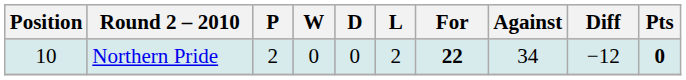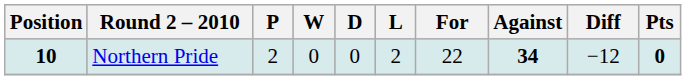(46, 56) normal -> (46, 56) bold
(452, 56) bold -> (452, 56) normal
(528, 56) normal -> (528, 56) bold
